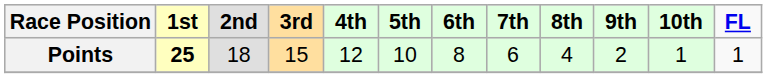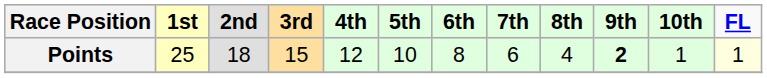(182, 55) bold -> (182, 55) normal
(621, 55) normal -> (621, 55) bold
(738, 55) no background -> (738, 55) lightyellow background
